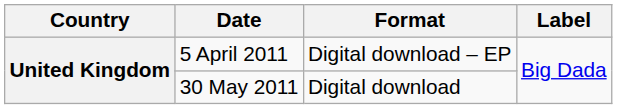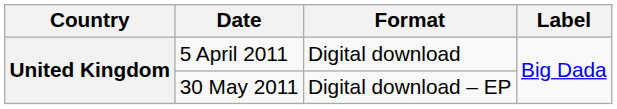(410, 53) Digital download – EP -> (384, 53) Digital download
(384, 86) Digital download -> (410, 86) Digital download – EP
